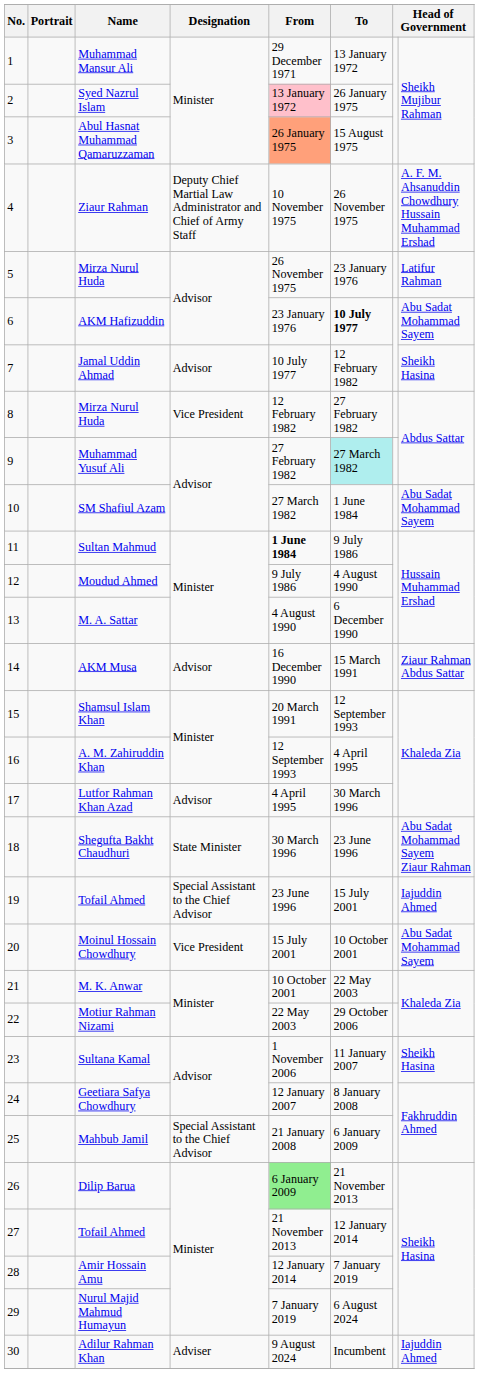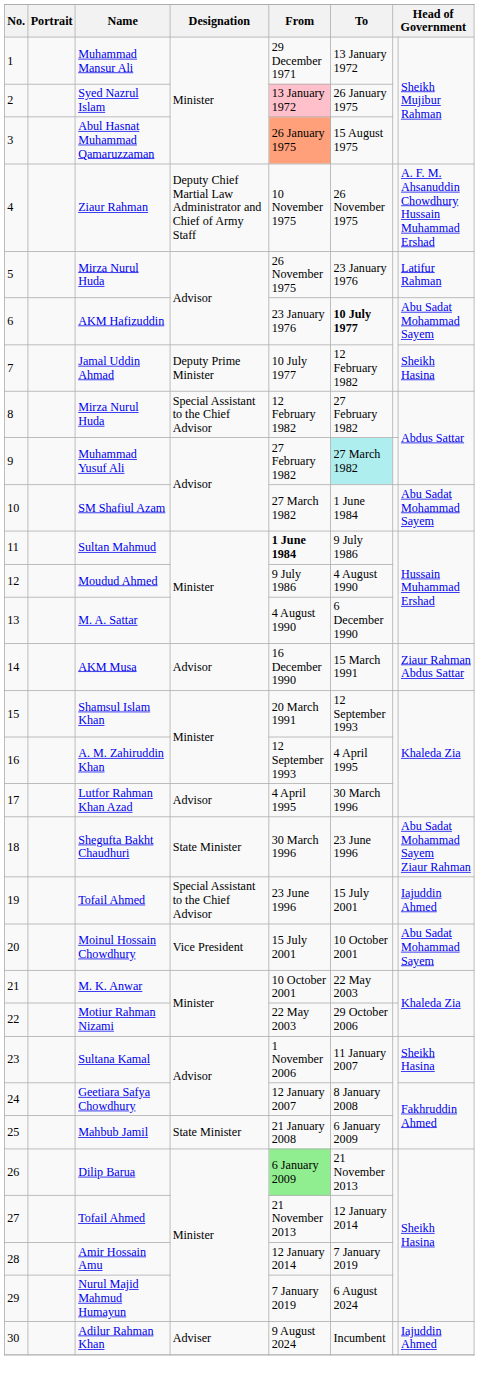(192, 368) Advisor -> (207, 368) Deputy Prime Minister
(208, 414) Vice President -> (214, 414) Special Assistant to the Chief Advisor
(214, 1139) Special Assistant to the Chief Advisor -> (207, 1132) State Minister
